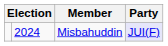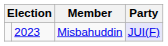(27, 31) 2024 -> (27, 31) 2023
